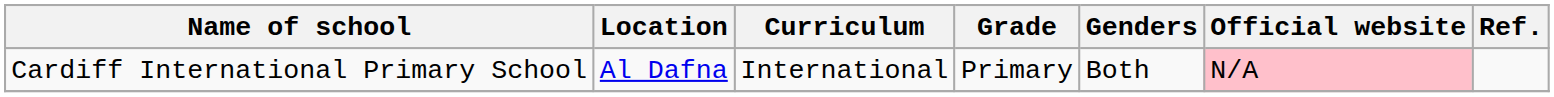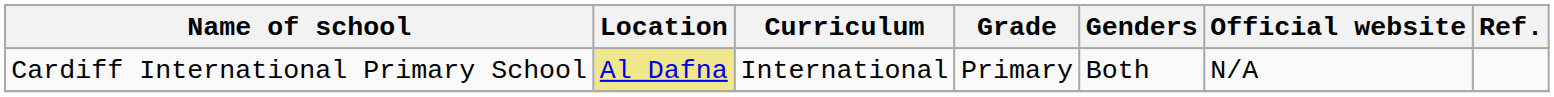(664, 70) no background -> (664, 70) khaki background
(1234, 70) pink background -> (1234, 70) no background
